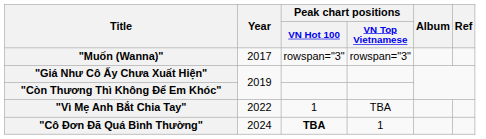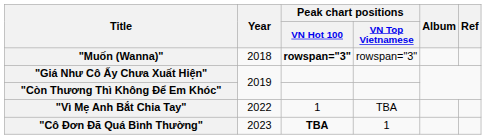(259, 56) 2017 -> (259, 56) 2018
(314, 56) normal -> (317, 56) bold
(259, 125) 2024 -> (259, 125) 2023
